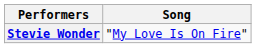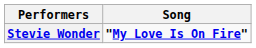(177, 33) normal -> (177, 33) bold
